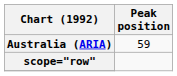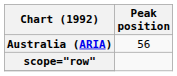(144, 44) 59 -> (144, 44) 56
